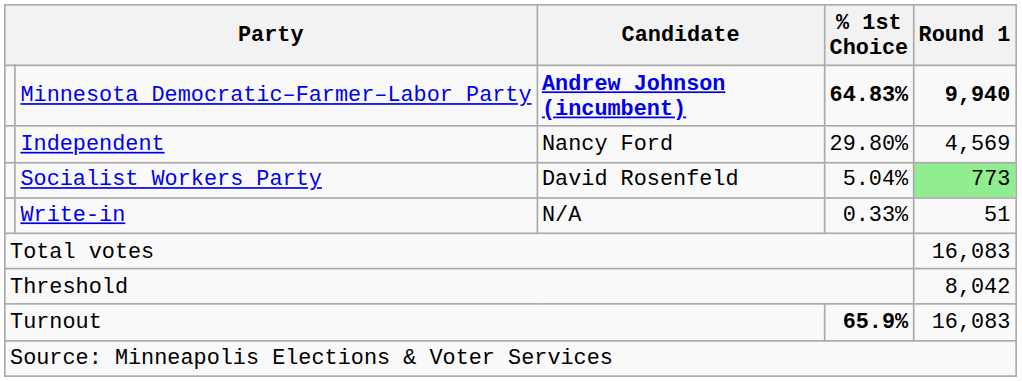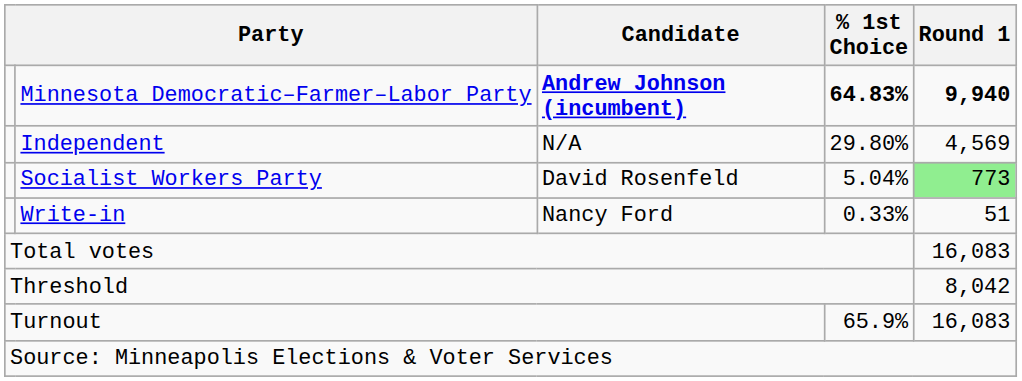(608, 144) Nancy Ford -> (562, 144) N/A
(562, 215) N/A -> (608, 215) Nancy Ford
(875, 322) bold -> (875, 322) normal
